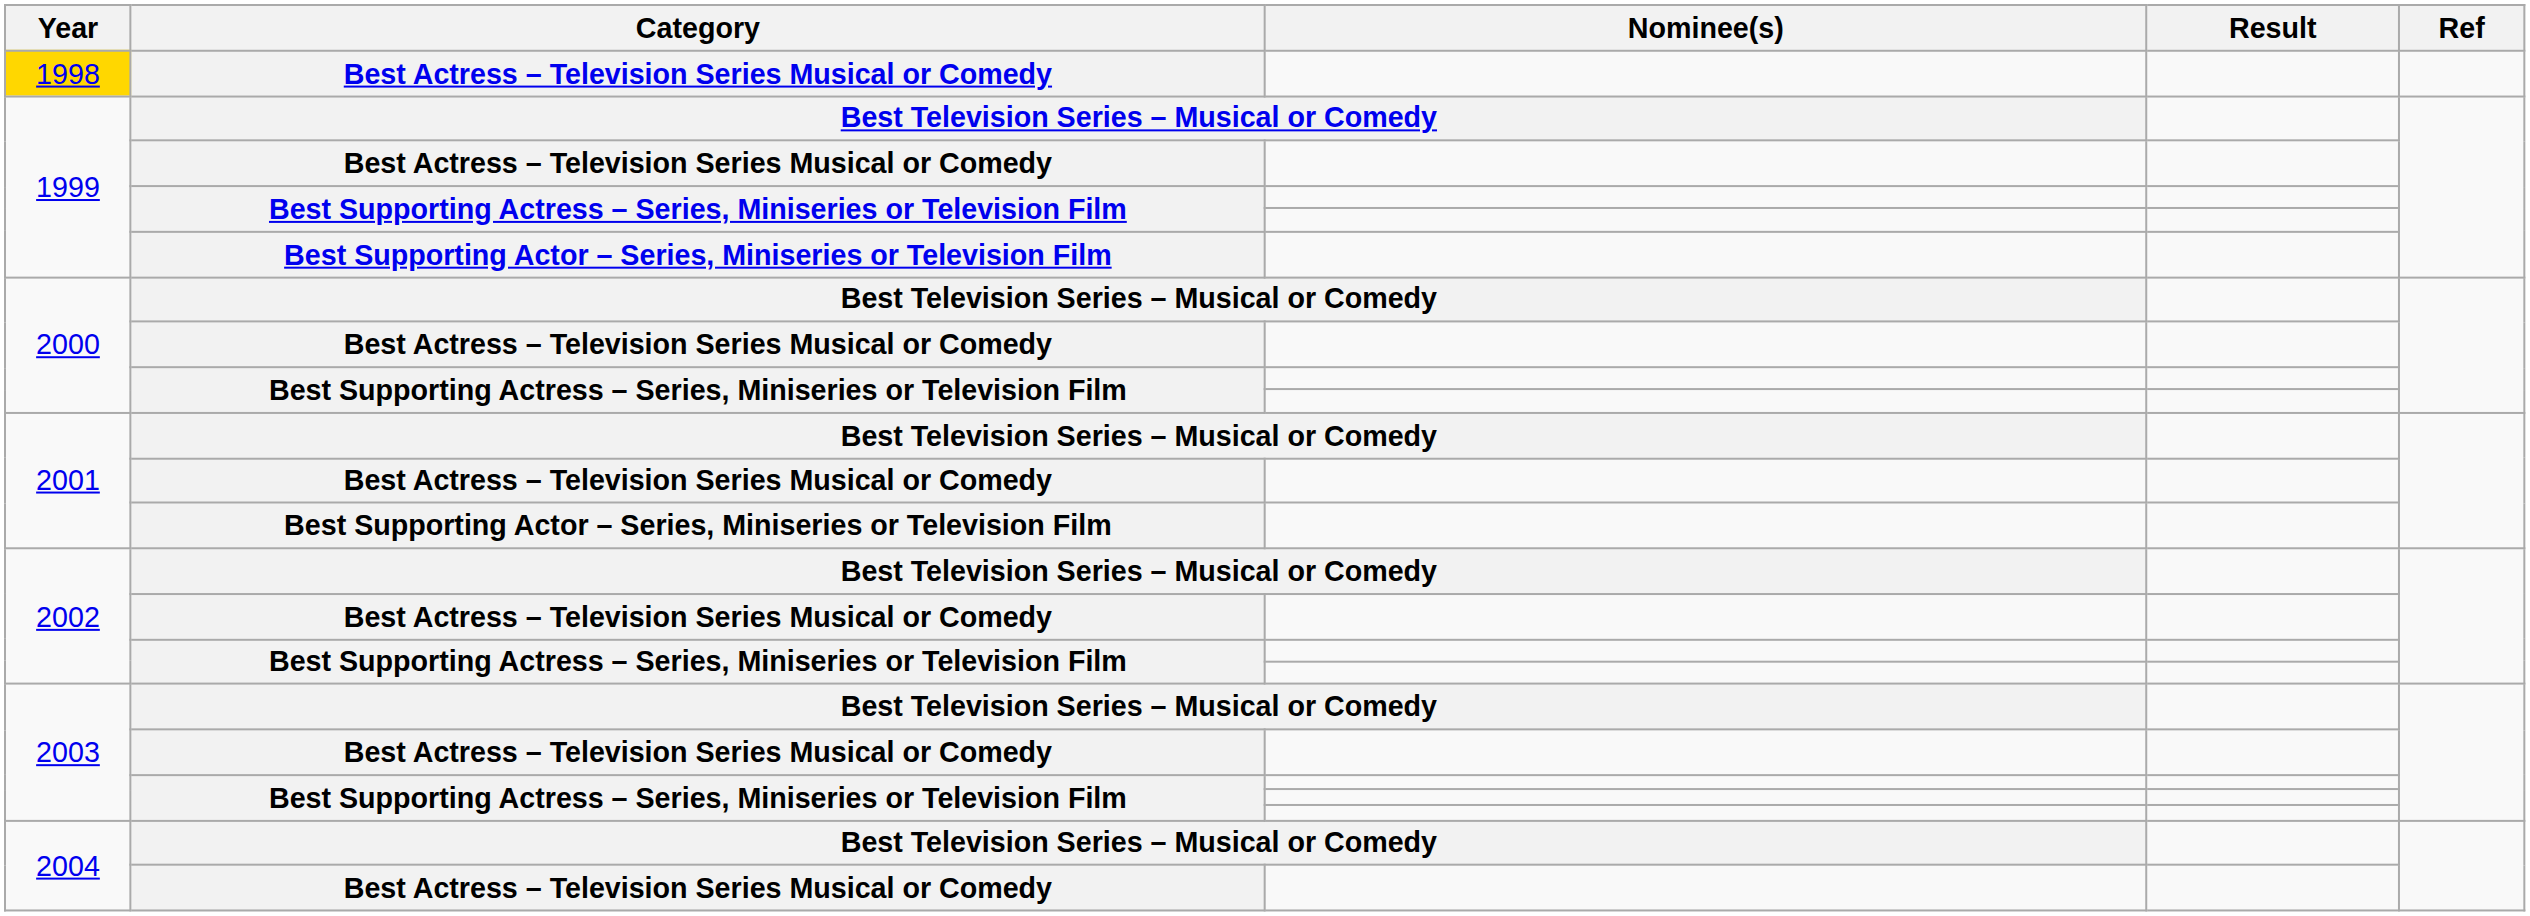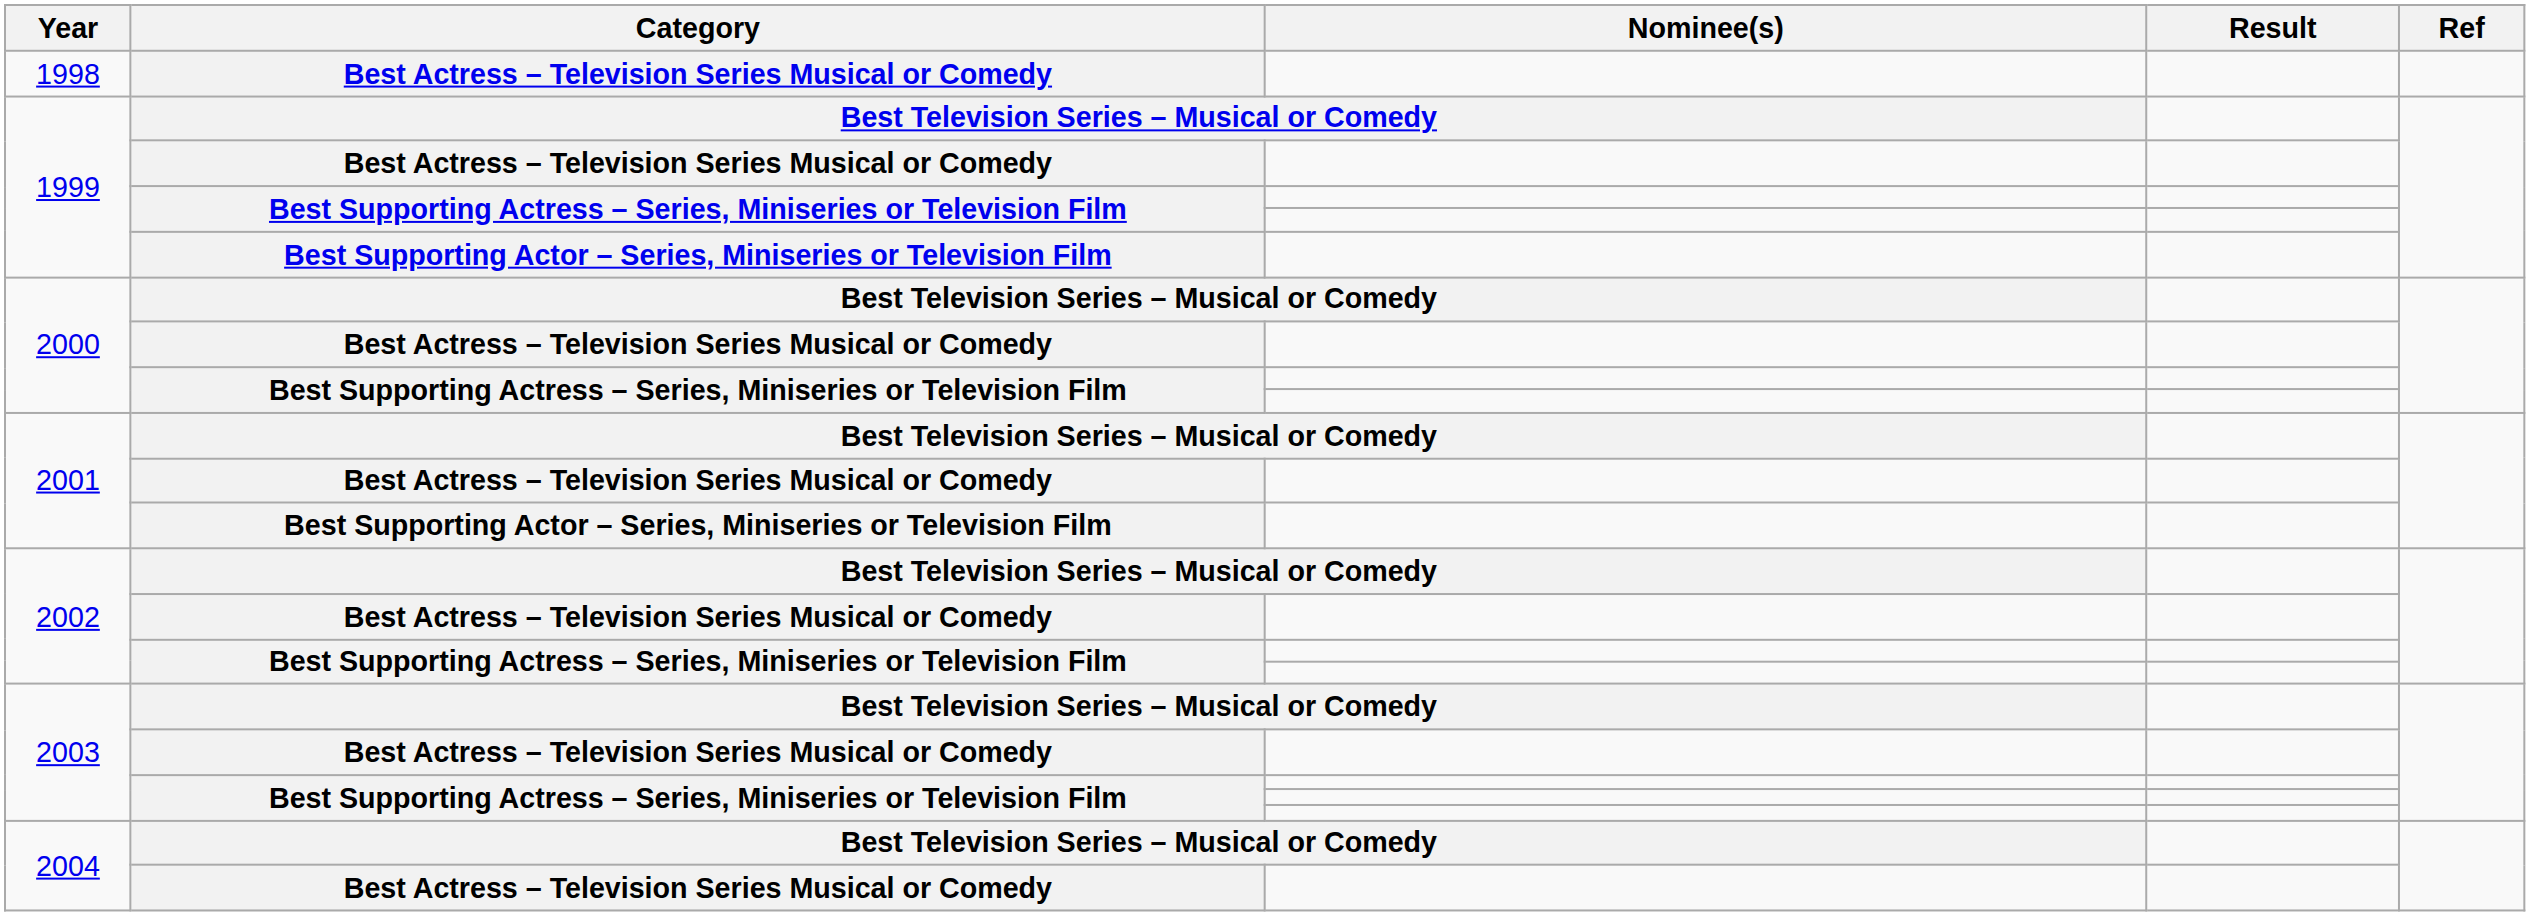(68, 73) gold background -> (68, 73) no background
